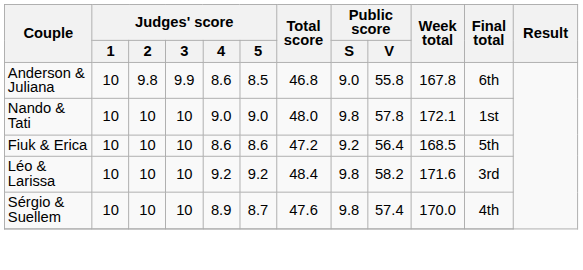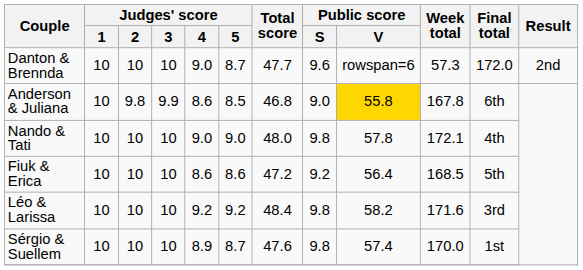+ row: (39, 65)
(389, 80) no background -> (378, 101) gold background
(489, 116) 1st -> (494, 138) 4th
(489, 210) 4th -> (494, 246) 1st
